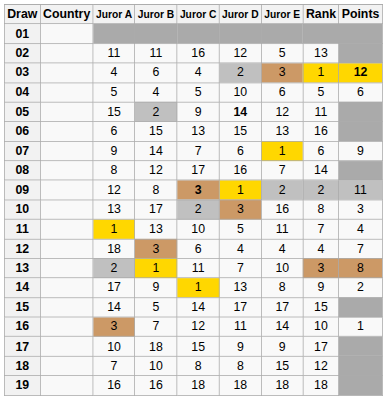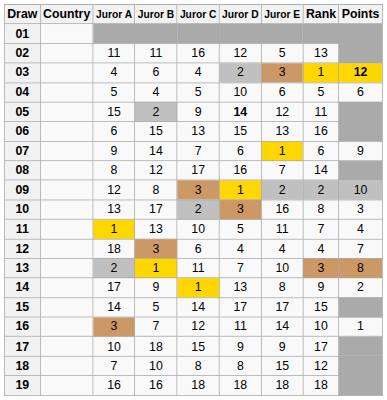(198, 190) bold -> (198, 190) normal
(361, 190) 11 -> (361, 190) 10
